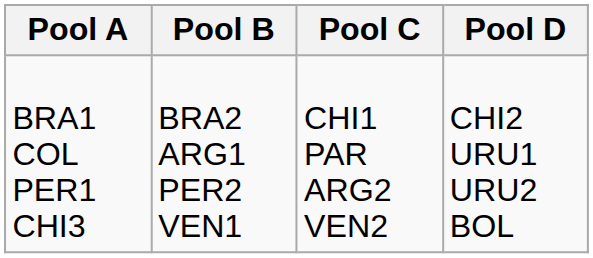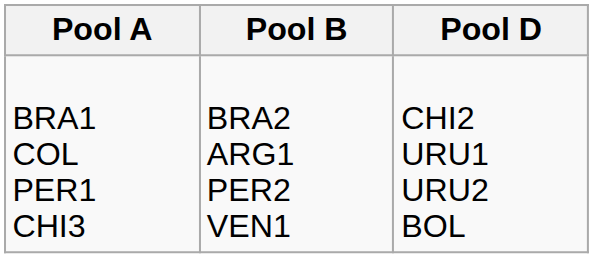- column: (370, 30)
